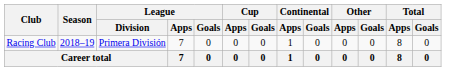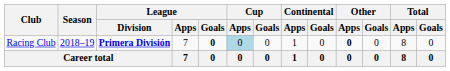(132, 43) normal -> (134, 43) bold
(208, 43) normal -> (213, 43) bold
(236, 43) no background -> (240, 43) lightblue background
(345, 43) normal -> (349, 43) bold
